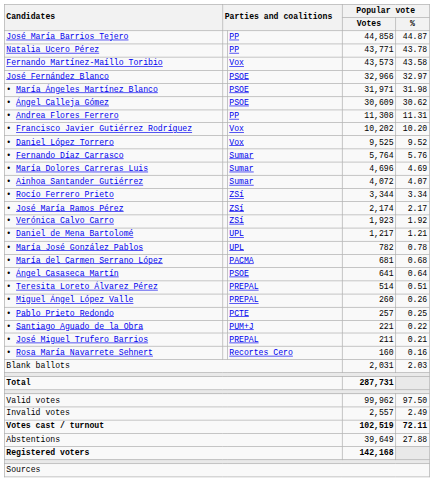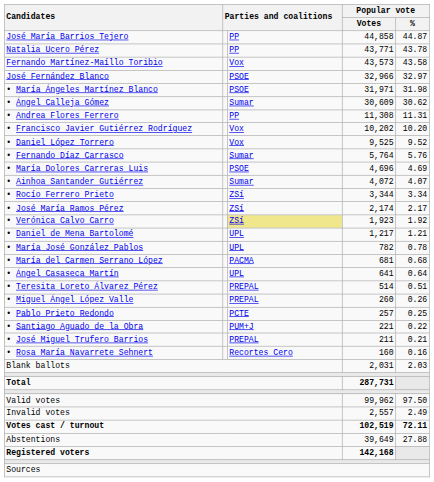(239, 103) PSOE -> (242, 103) Sumar
(242, 169) Sumar -> (239, 169) PSOE
(237, 222) no background -> (237, 222) khaki background
(239, 274) PSOE -> (237, 274) UPL
